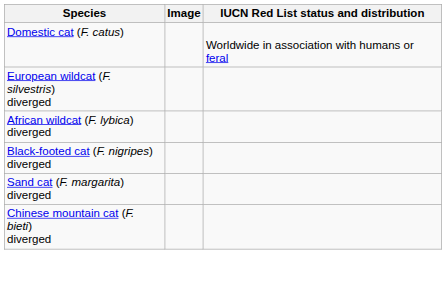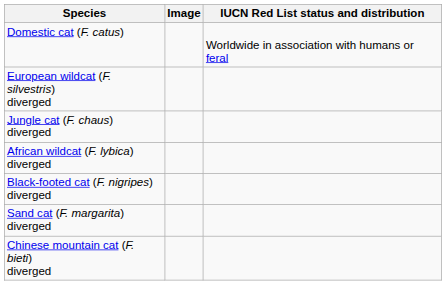+ row: (60, 126)
